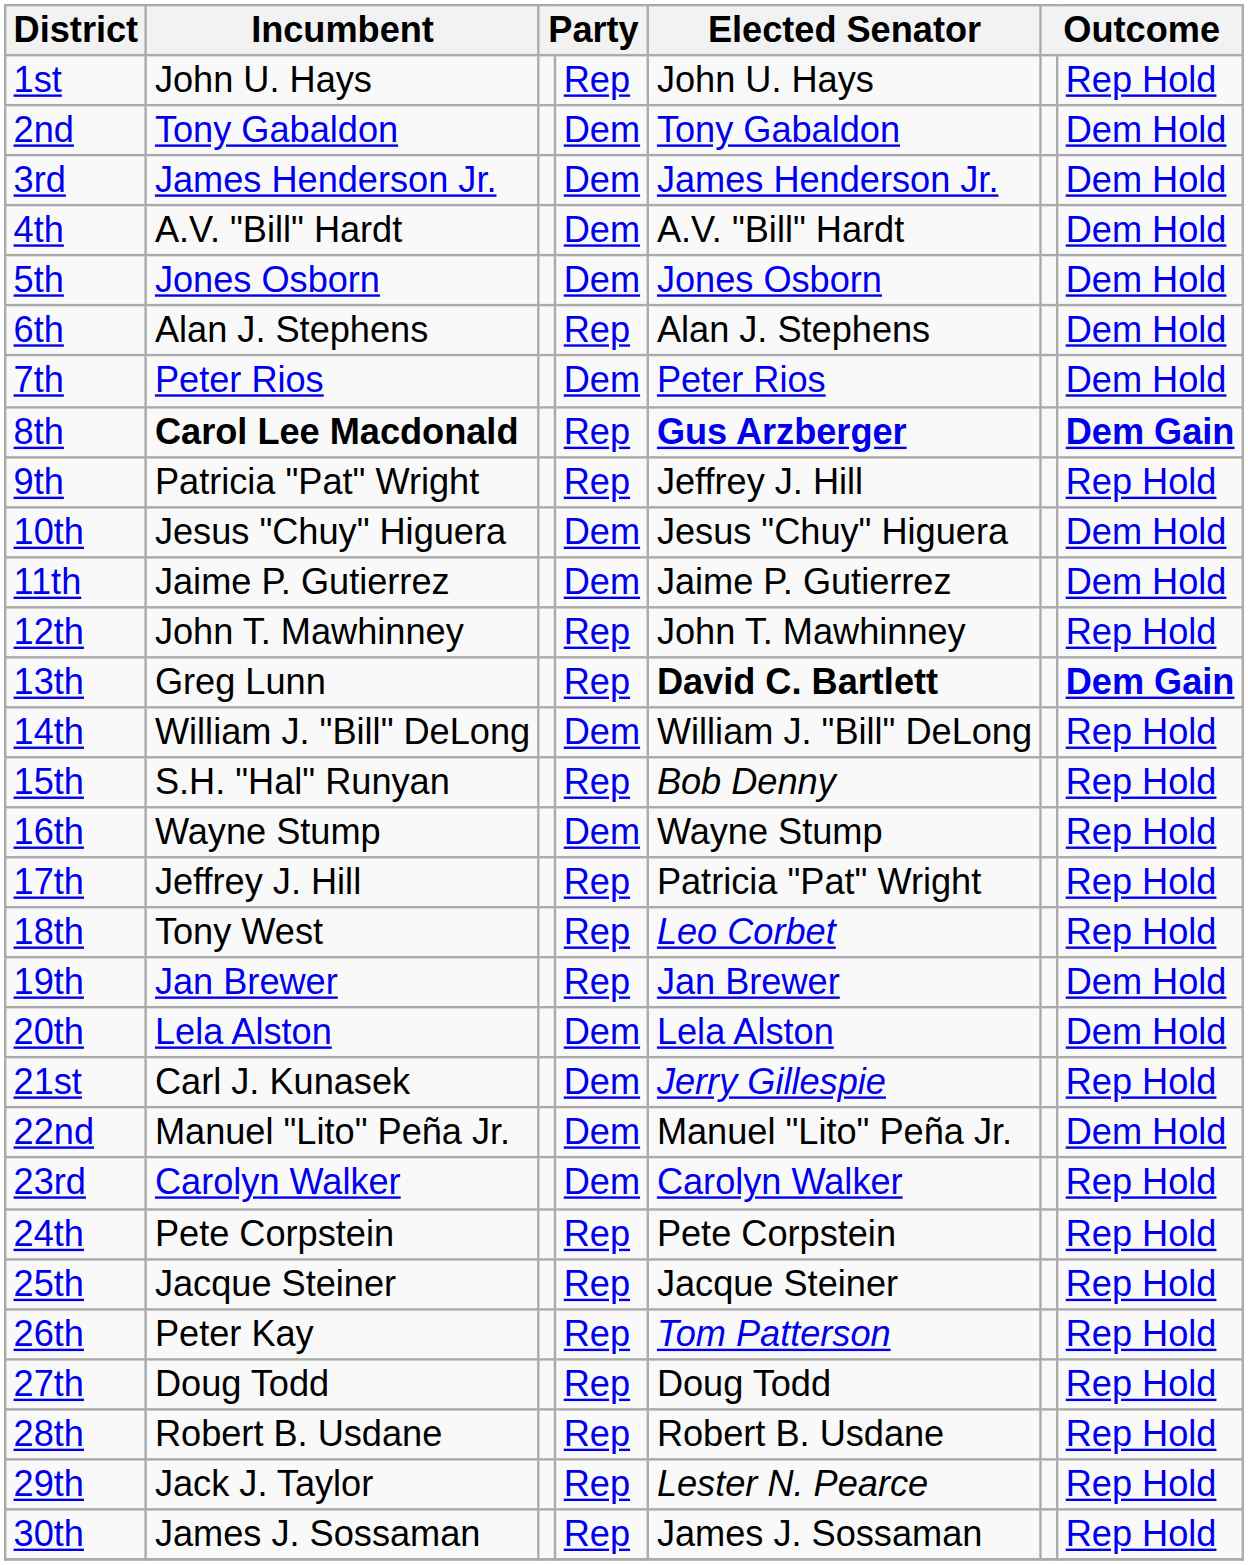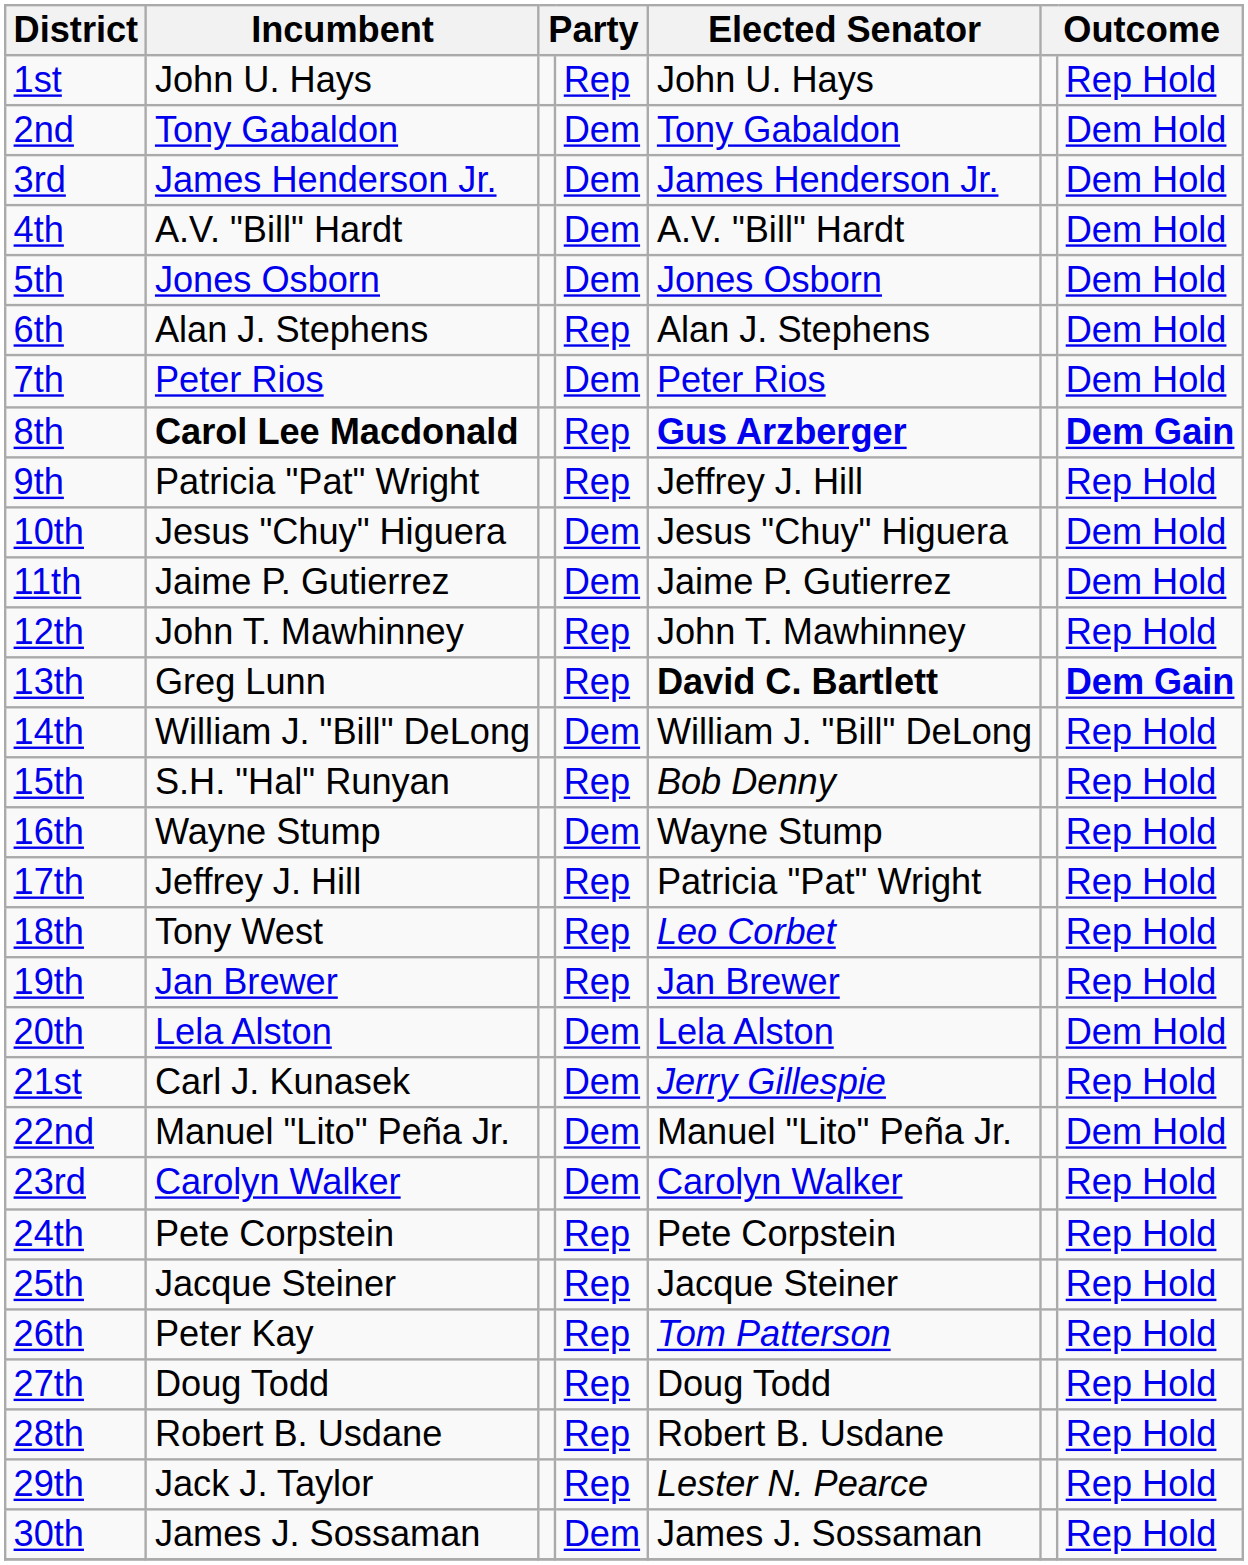(1146, 982) Dem Hold -> (1141, 982) Rep Hold
(597, 1533) Rep -> (602, 1533) Dem
